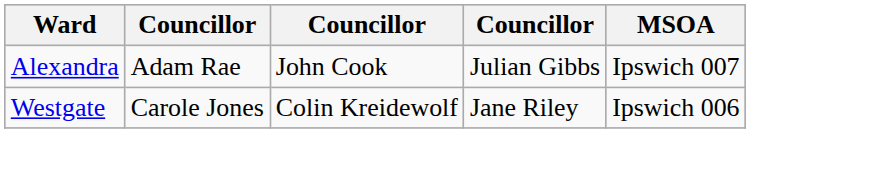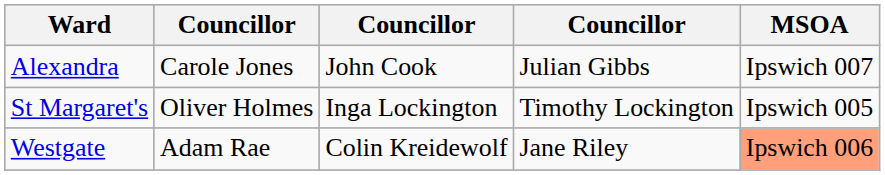(186, 66) Adam Rae -> (227, 66) Carole Jones
+ row: (79, 107)
(197, 107) Carole Jones -> (215, 148) Adam Rae
(676, 107) no background -> (809, 148) lightsalmon background
